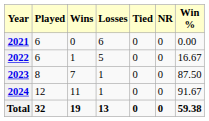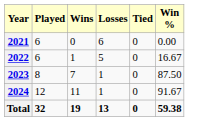- column: (165, 18)
